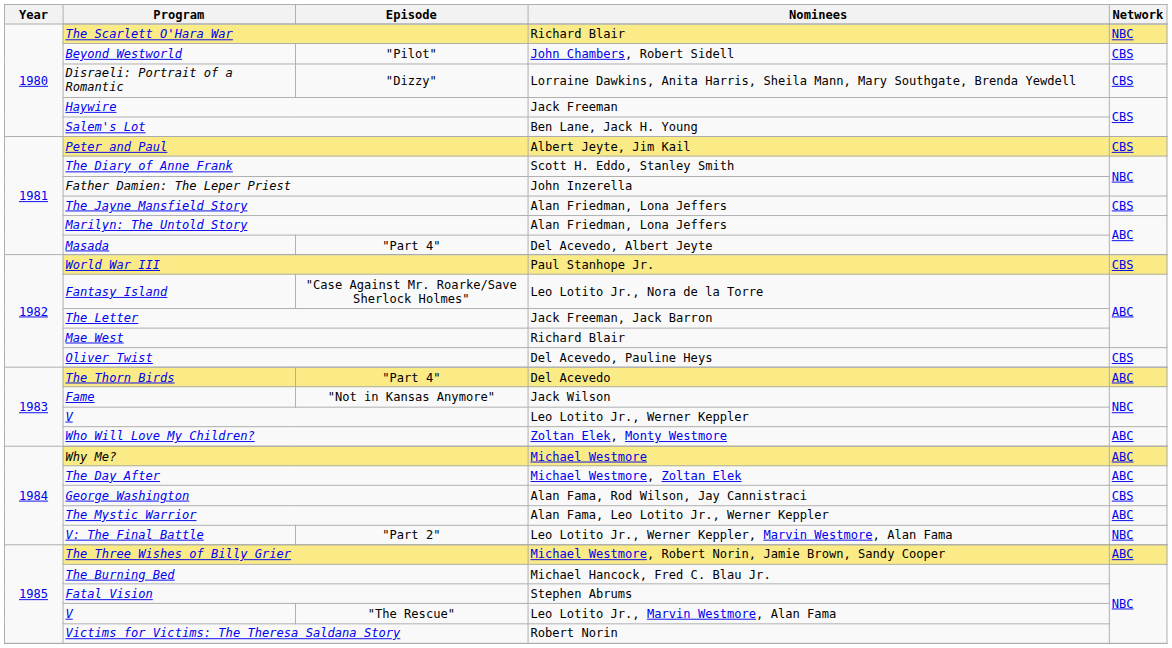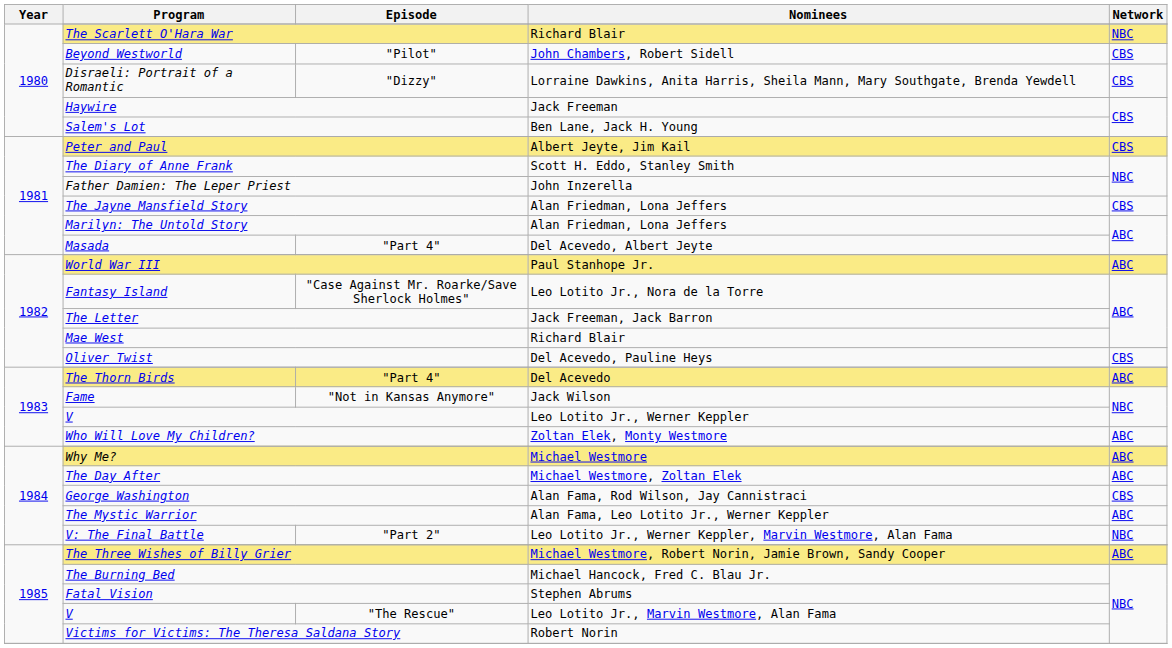(1123, 265) CBS -> (1123, 265) ABC
